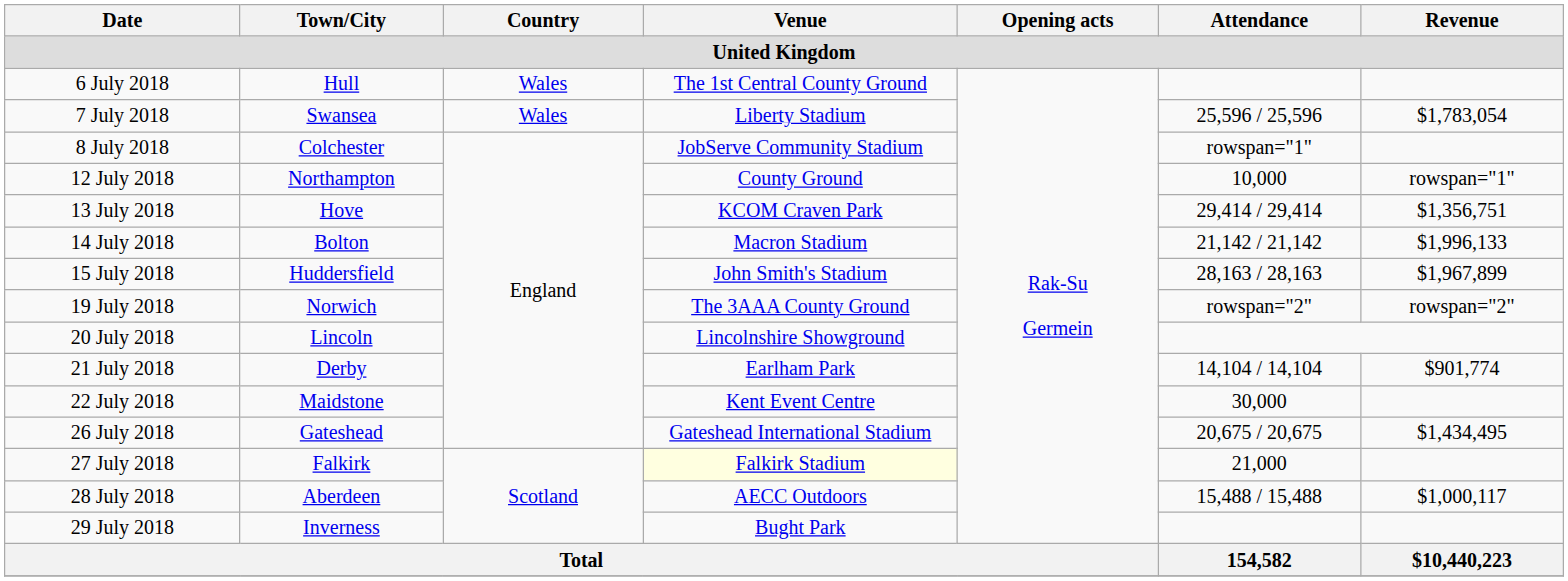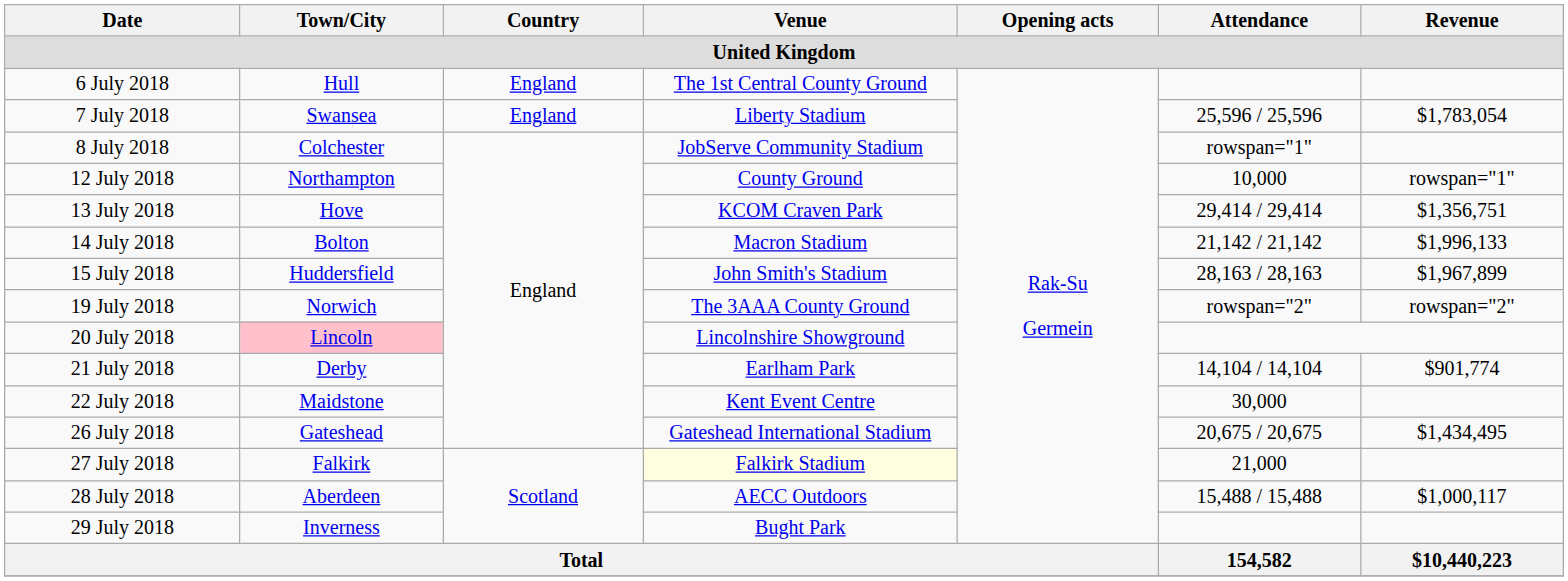(543, 83) Wales -> (543, 83) England
(543, 115) Wales -> (543, 115) England
(341, 337) no background -> (341, 337) pink background
